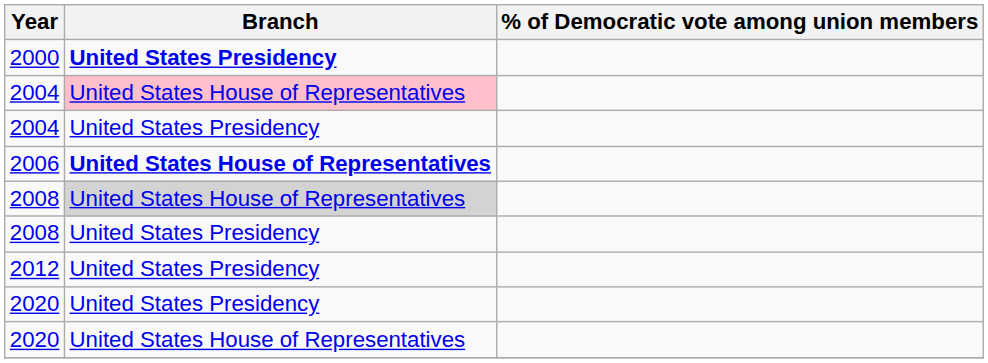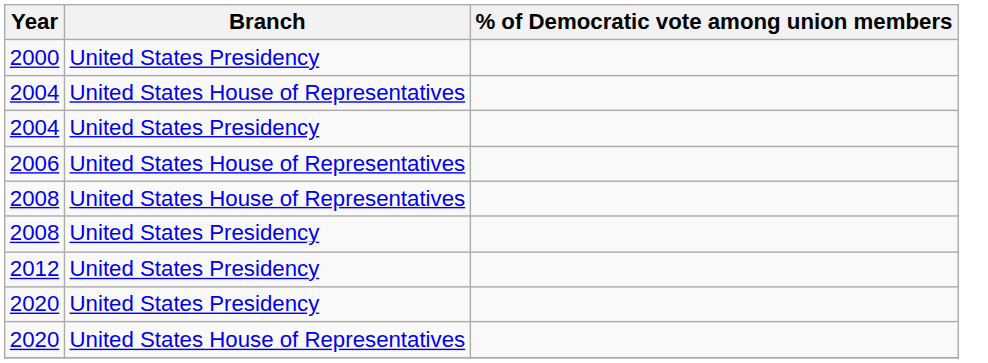(203, 57) bold -> (194, 57) normal
(267, 92) pink background -> (267, 92) no background
(280, 163) bold -> (267, 163) normal
(267, 198) lightgrey background -> (267, 198) no background
